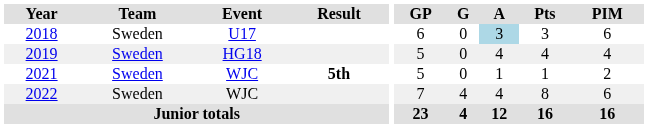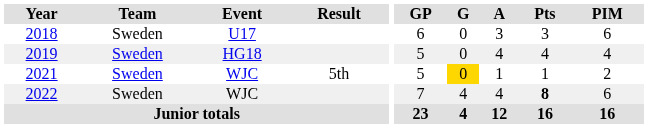(499, 34) lightblue background -> (499, 34) no background
(339, 74) bold -> (339, 74) normal
(463, 74) no background -> (463, 74) gold background
(545, 94) normal -> (545, 94) bold
